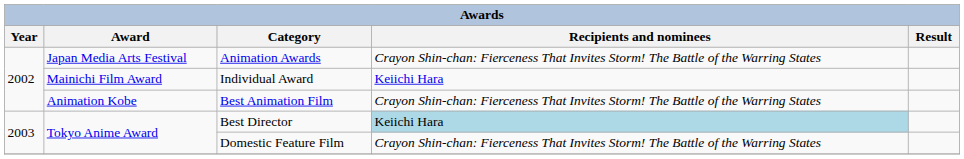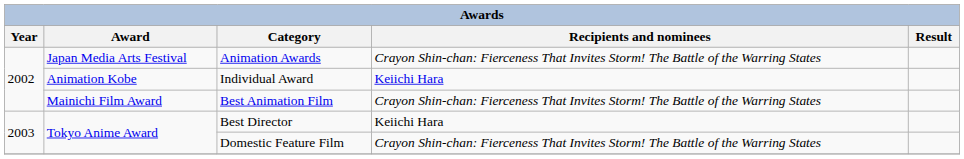(104, 79) Mainichi Film Award -> (92, 79) Animation Kobe
(92, 100) Animation Kobe -> (104, 100) Mainichi Film Award
(409, 121) lightblue background -> (409, 121) no background
